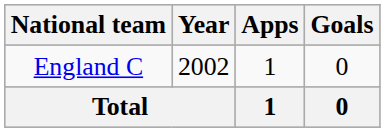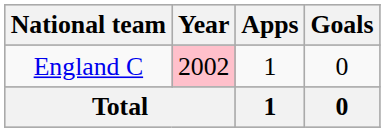(204, 65) no background -> (204, 65) pink background
